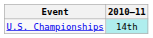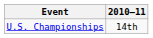(127, 26) paleturquoise background -> (127, 26) no background
